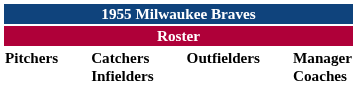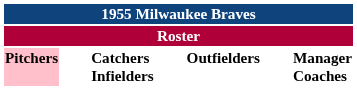(32, 58) no background -> (32, 58) pink background
